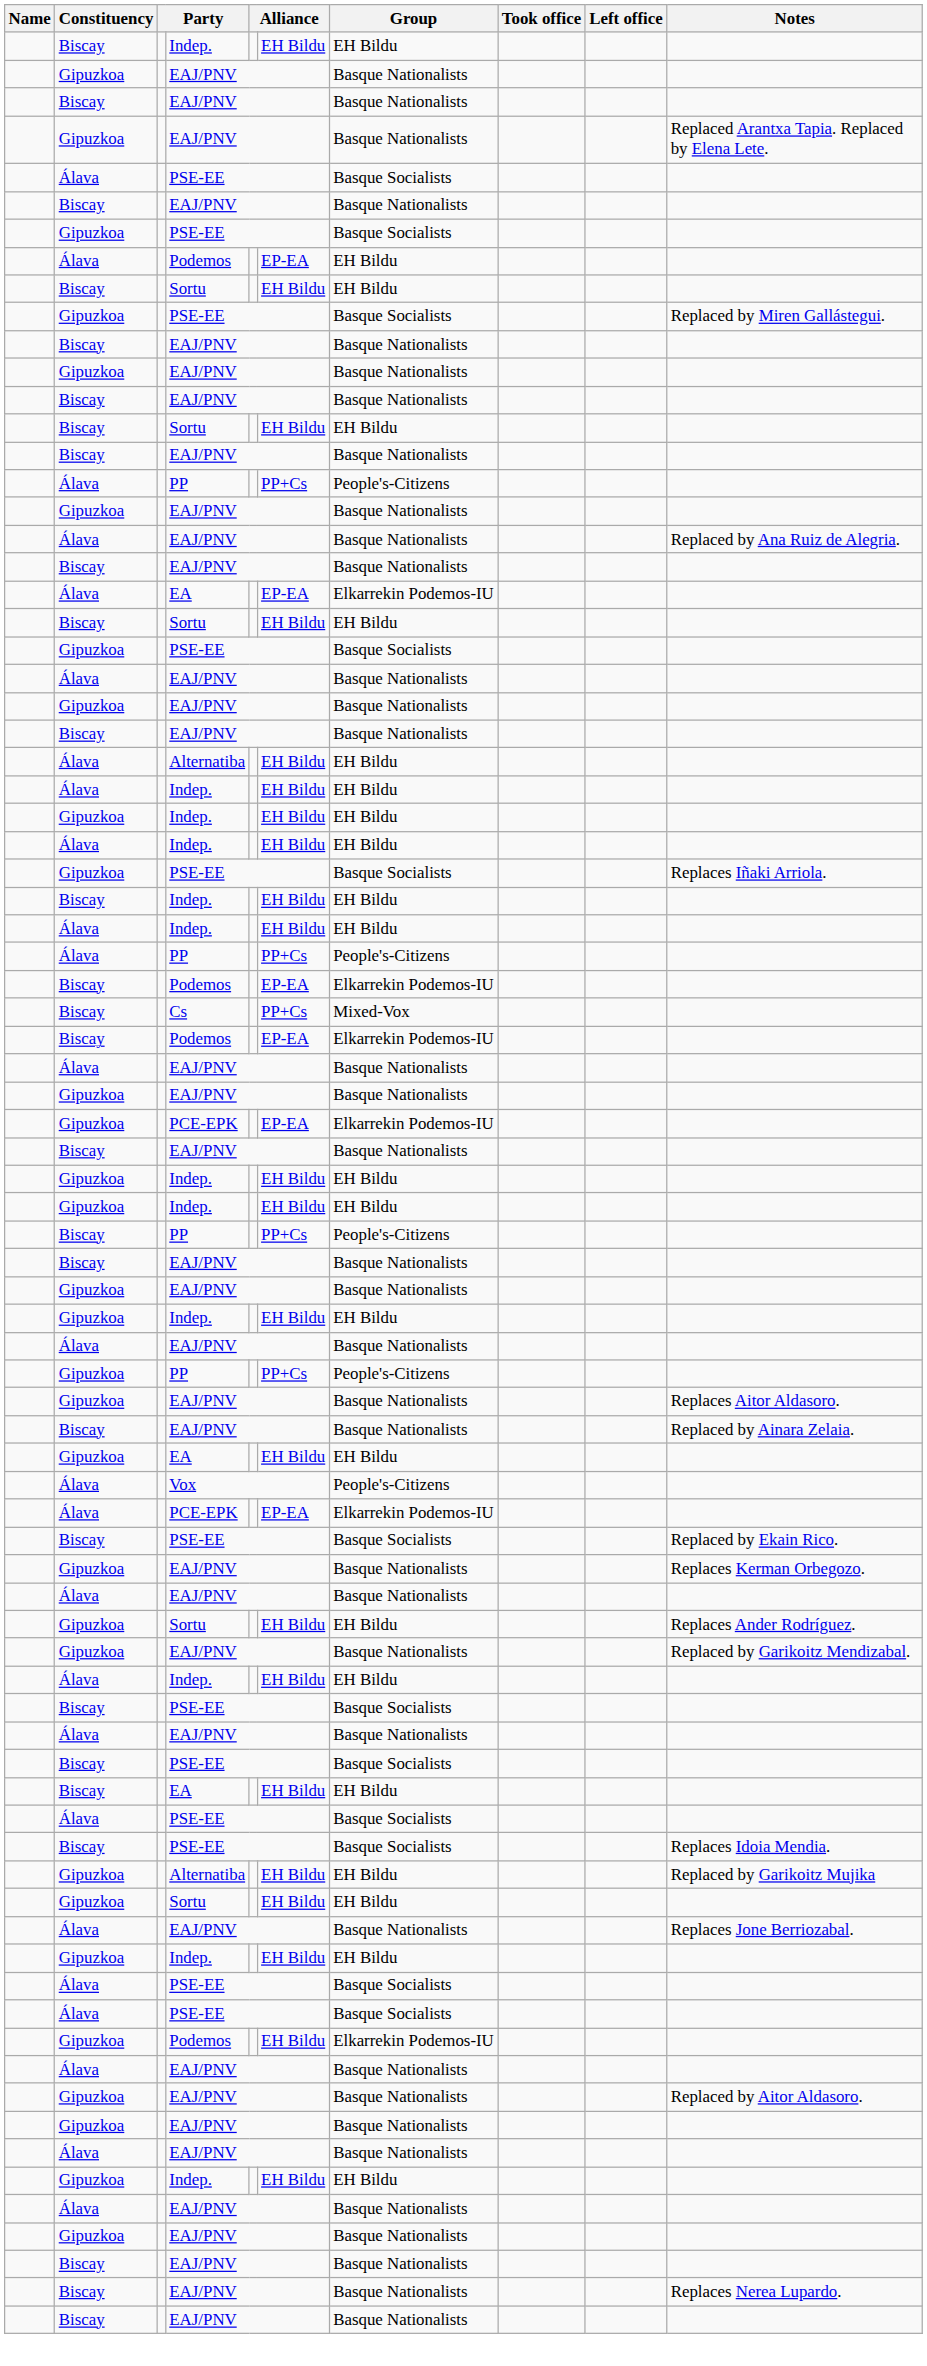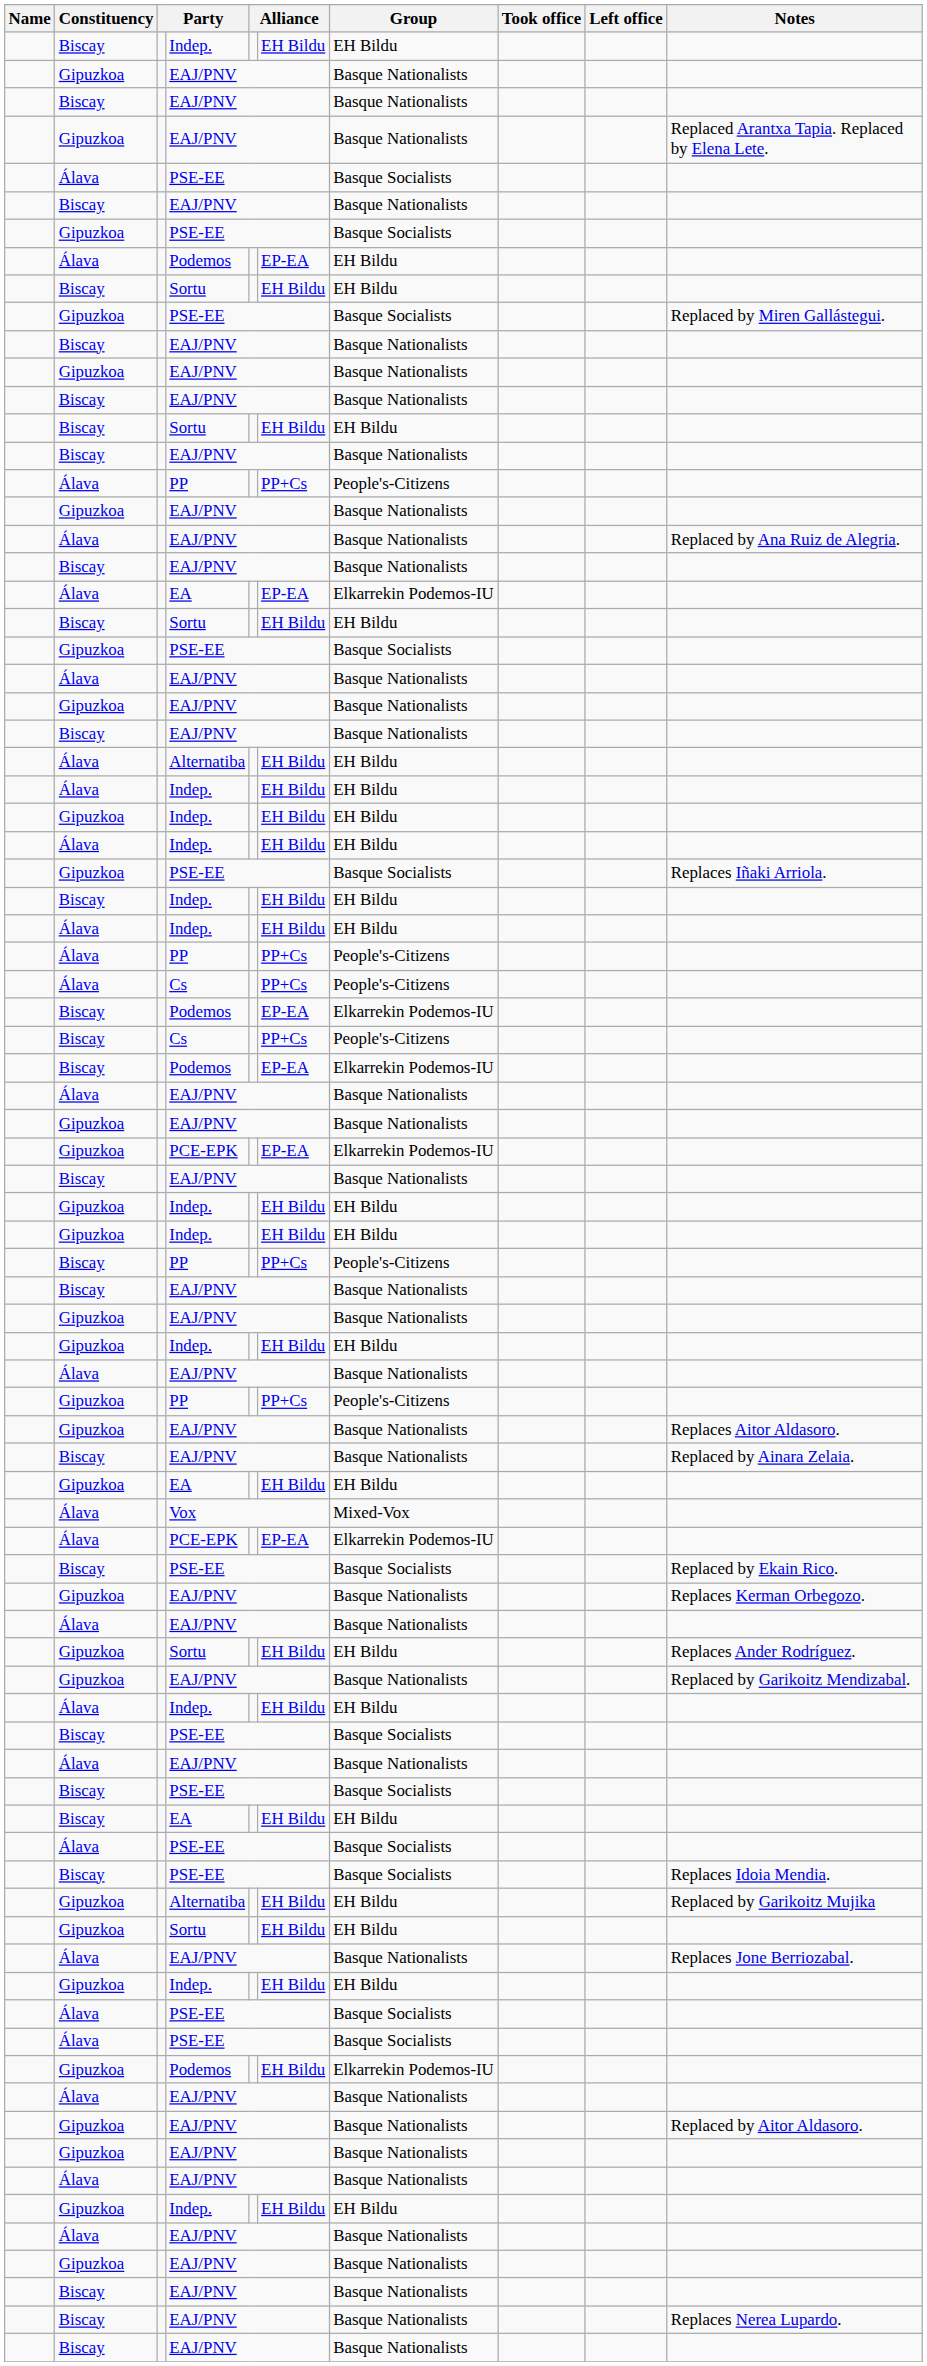+ row: (79, 983)
(371, 1011) Mixed-Vox -> (391, 1039) People's-Citizens
(391, 1484) People's-Citizens -> (371, 1512) Mixed-Vox
